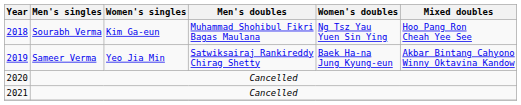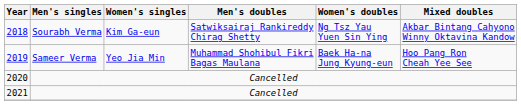(252, 32) Muhammad Shohibul Fikri Bagas Maulana -> (252, 32) Satwiksairaj Rankireddy Chirag Shetty
(437, 32) Hoo Pang Ron Cheah Yee See -> (459, 32) Akbar Bintang Cahyono Winny Oktavina Kandow
(252, 57) Satwiksairaj Rankireddy Chirag Shetty -> (252, 57) Muhammad Shohibul Fikri Bagas Maulana
(459, 57) Akbar Bintang Cahyono Winny Oktavina Kandow -> (437, 57) Hoo Pang Ron Cheah Yee See
